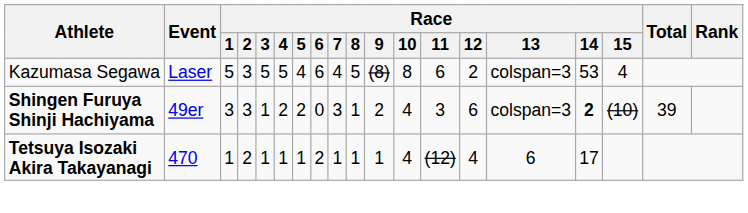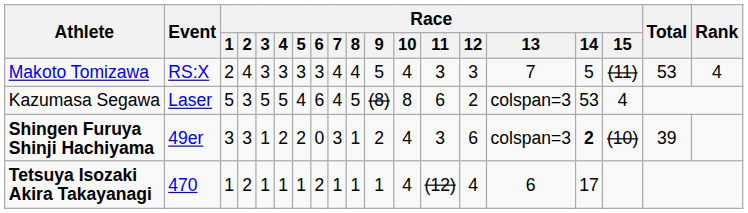+ row: (79, 73)
